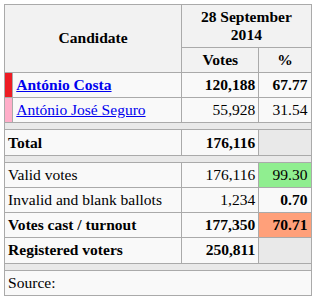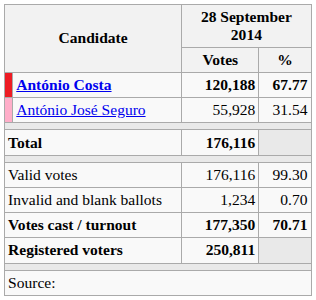(290, 174) lightgreen background -> (290, 174) no background
(294, 200) bold -> (294, 200) normal
(290, 225) lightsalmon background -> (290, 225) no background
